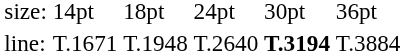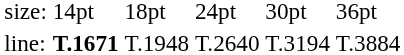(85, 43) normal -> (86, 43) bold
(297, 43) bold -> (298, 43) normal
